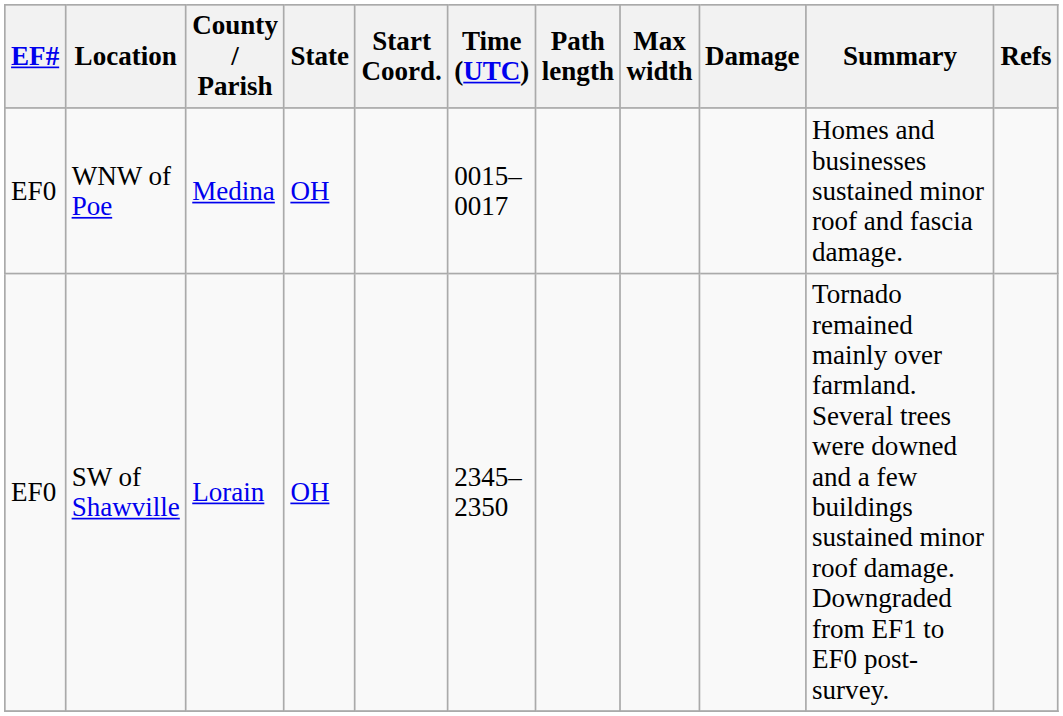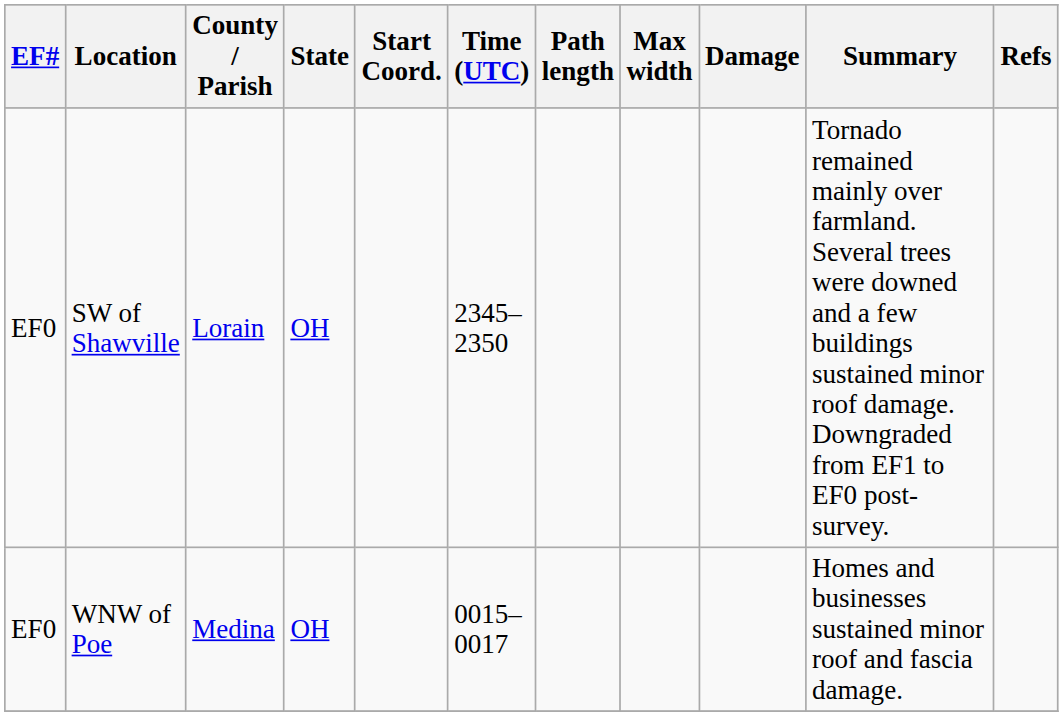rows swapped: (126, 491) <-> (121, 190)
